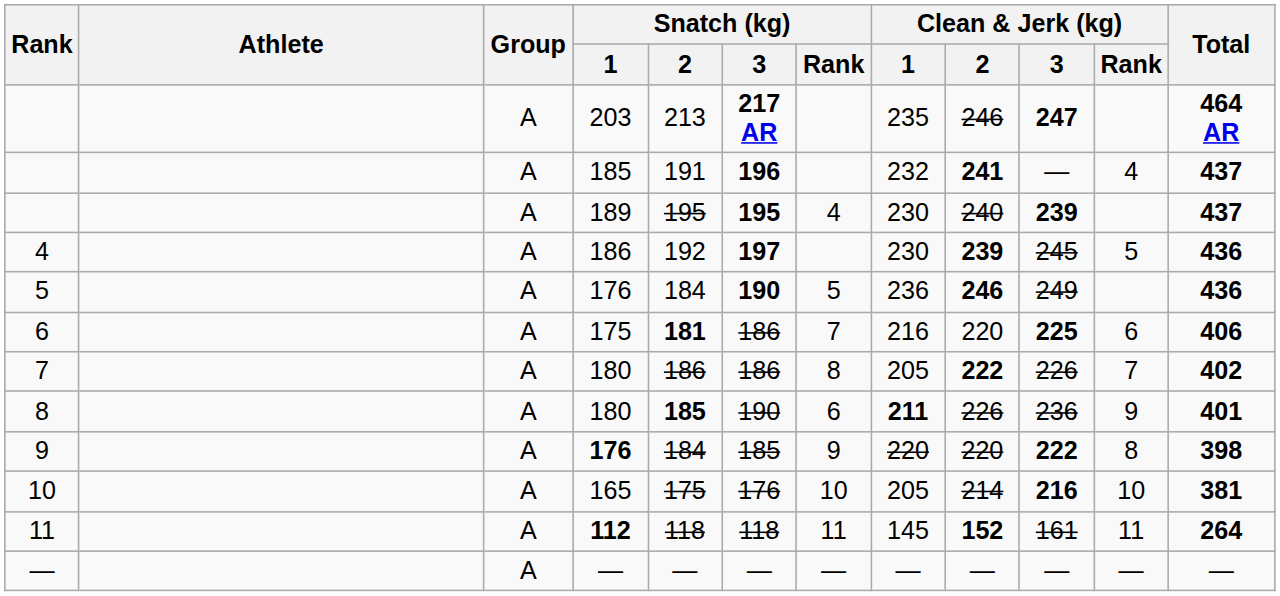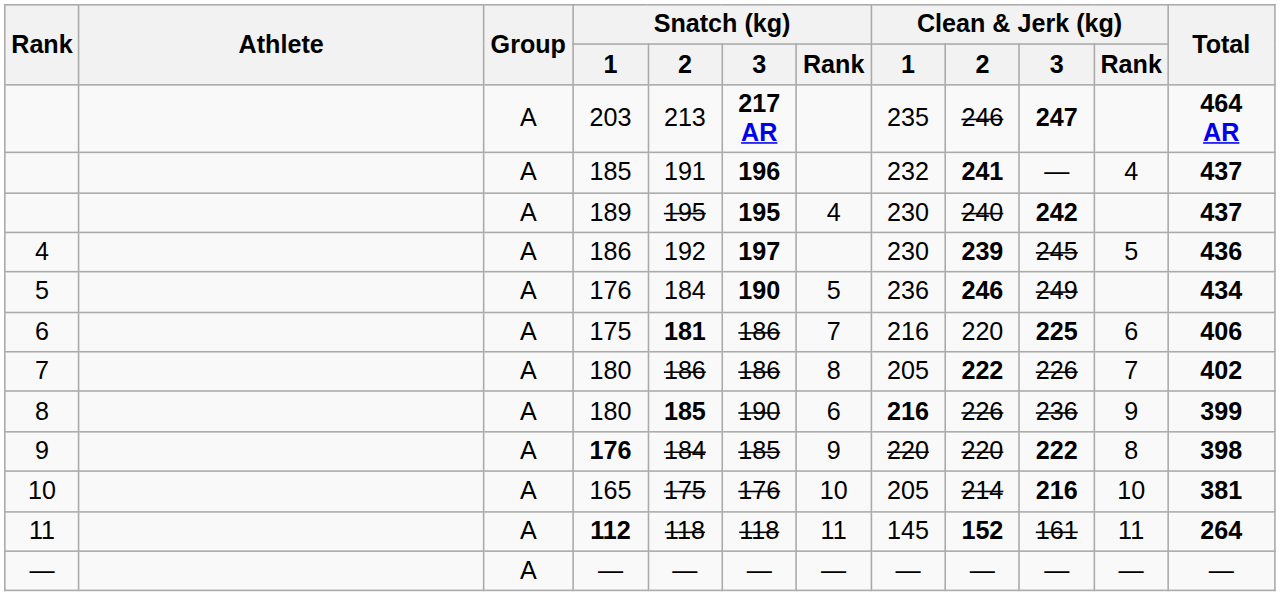(1057, 212) 239 -> (1057, 212) 242
(1221, 291) 436 -> (1221, 291) 434
(908, 411) 211 -> (908, 411) 216
(1221, 411) 401 -> (1221, 411) 399
